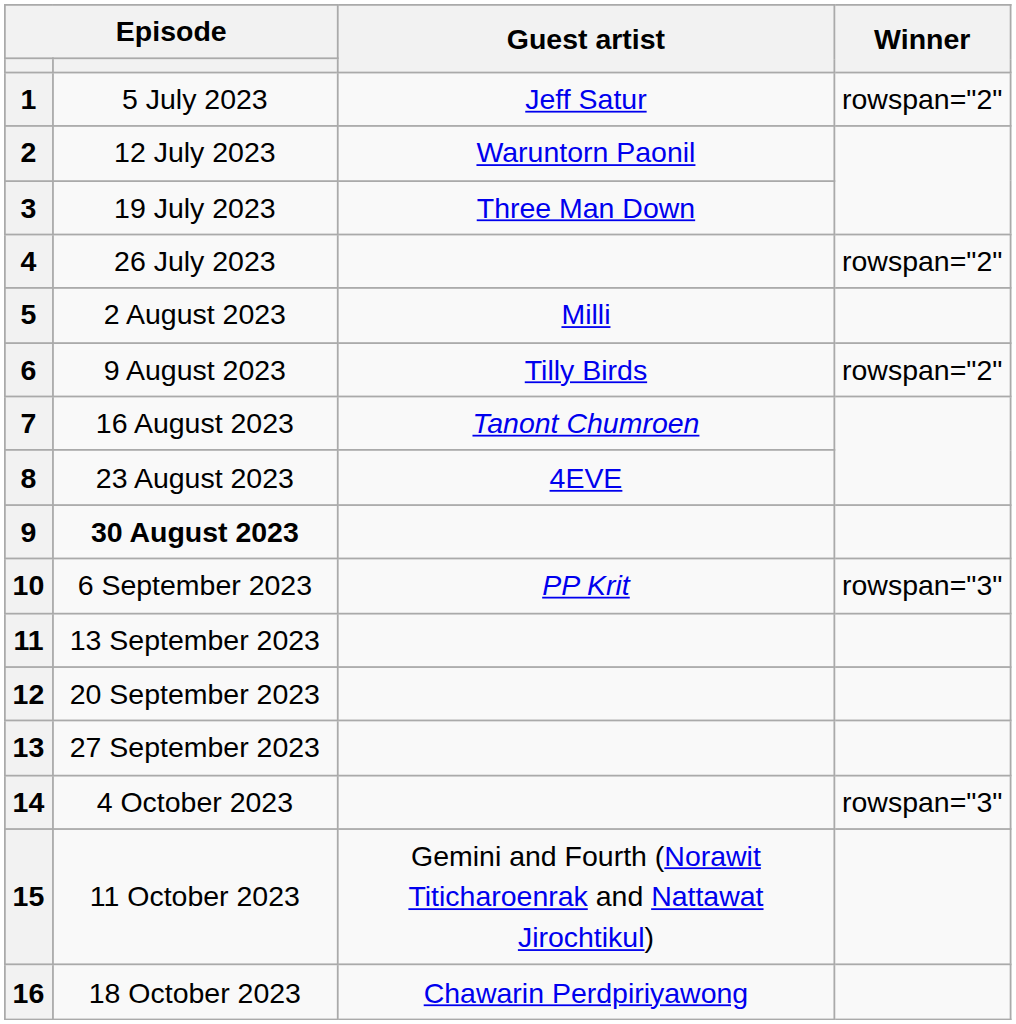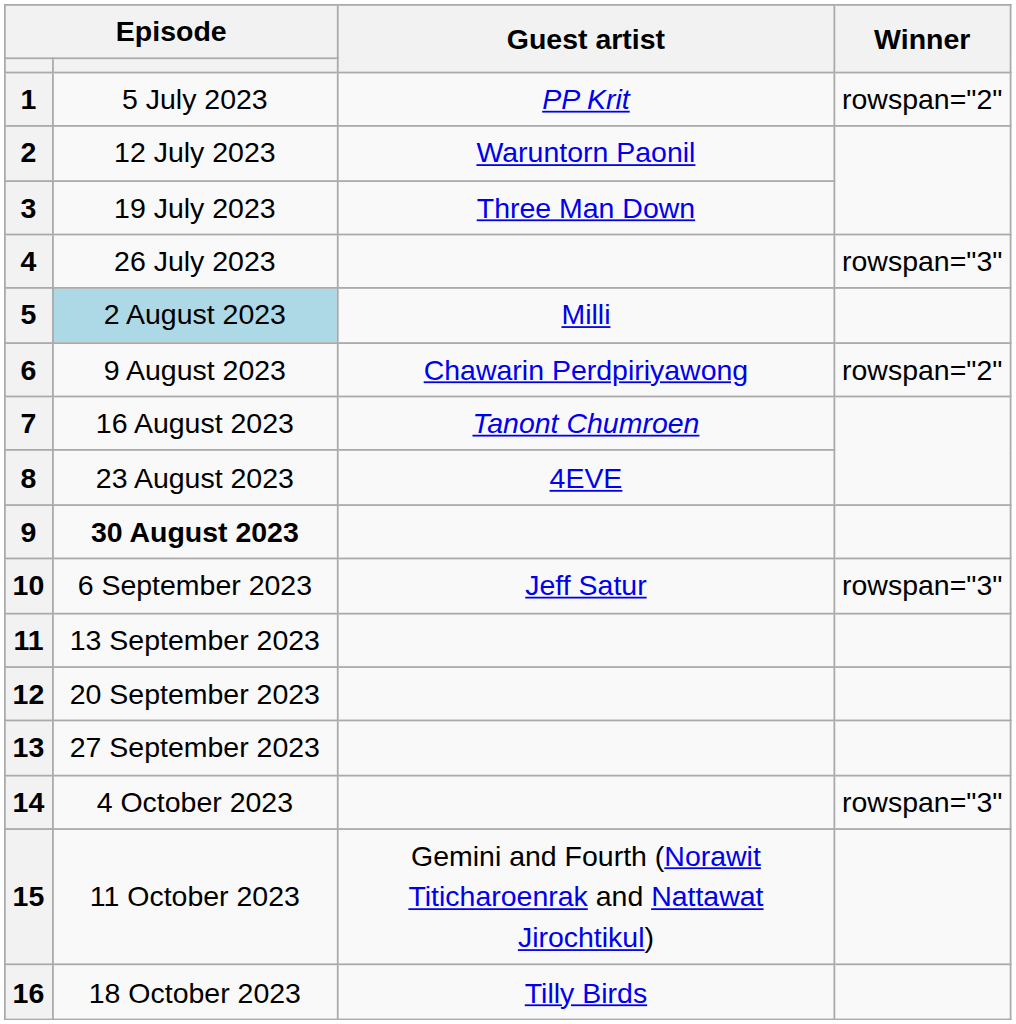(586, 99) Jeff Satur -> (586, 99) PP Krit
(922, 261) rowspan="2" -> (922, 261) rowspan="3"
(195, 315) no background -> (195, 315) lightblue background
(586, 369) Tilly Birds -> (586, 369) Chawarin Perdpiriyawong
(586, 586) PP Krit -> (586, 586) Jeff Satur
(586, 992) Chawarin Perdpiriyawong -> (586, 992) Tilly Birds
